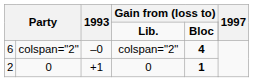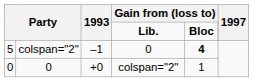(10, 49) 6 -> (10, 49) 5
(97, 49) –0 -> (97, 49) –1
(148, 49) colspan="2" -> (148, 49) 0
(10, 67) 2 -> (10, 67) 0
(97, 67) +1 -> (97, 67) +0
(148, 67) 0 -> (148, 67) colspan="2"
(201, 67) bold -> (201, 67) normal
